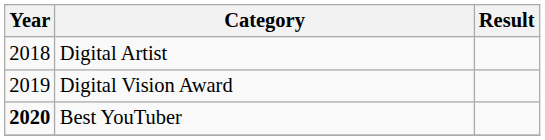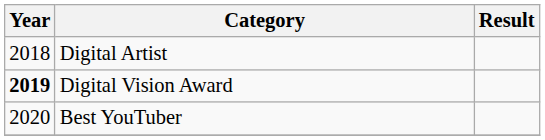(30, 85) normal -> (30, 85) bold
(30, 118) bold -> (30, 118) normal
